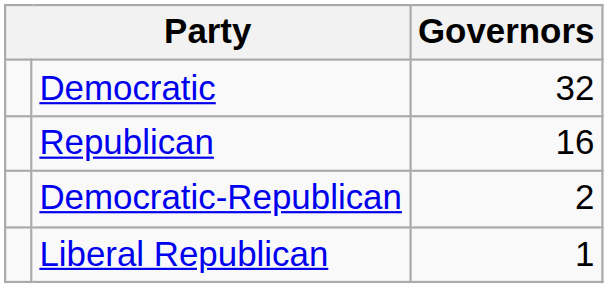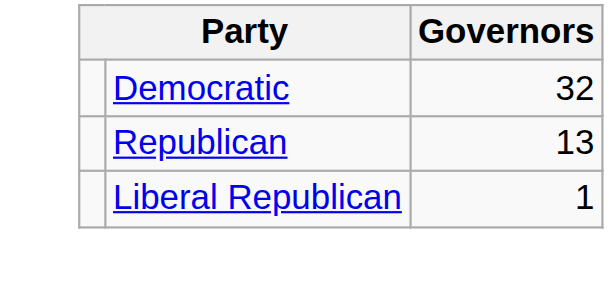(575, 142) 16 -> (575, 142) 13
- row: (221, 198)
